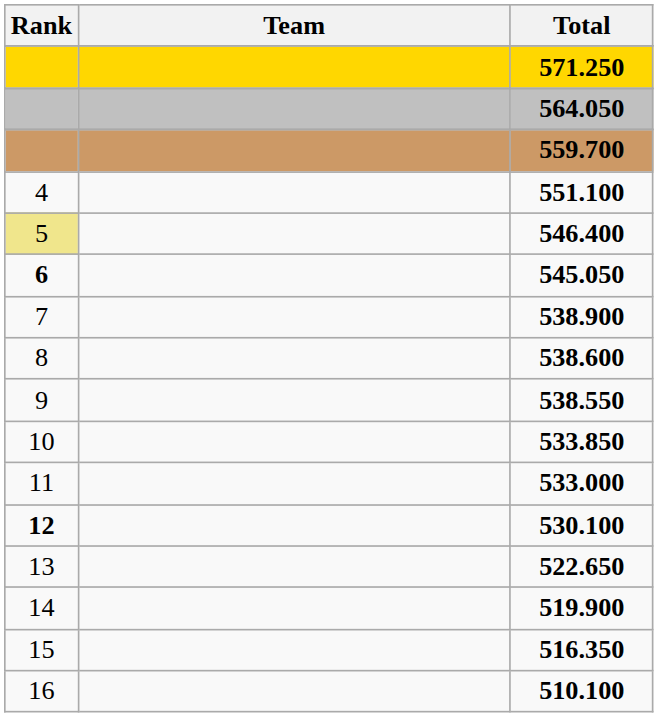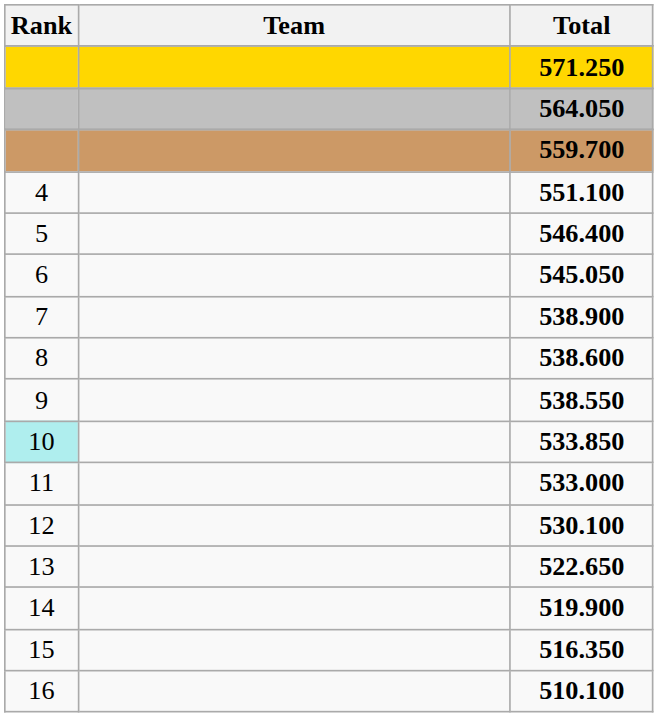(41, 233) khaki background -> (41, 233) no background
(41, 274) bold -> (41, 274) normal
(41, 441) no background -> (41, 441) paleturquoise background
(41, 524) bold -> (41, 524) normal
